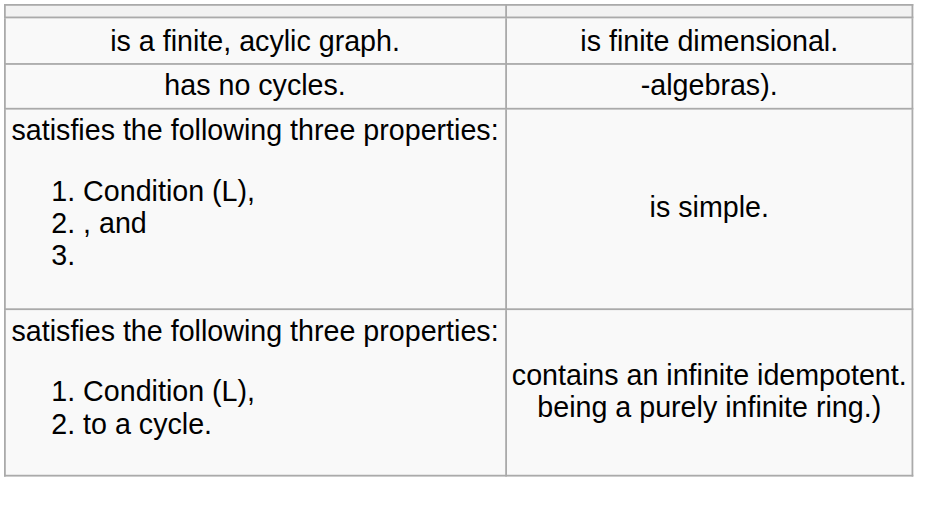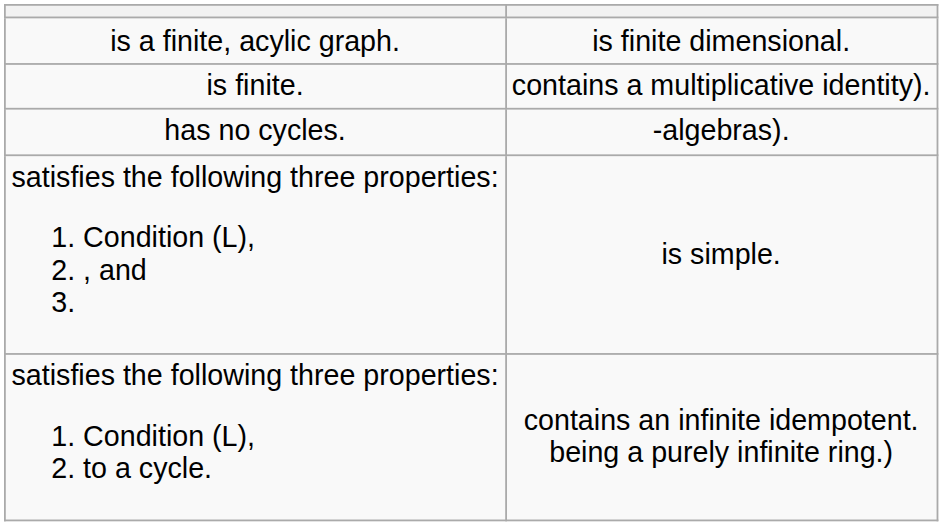+ row: (255, 85)
